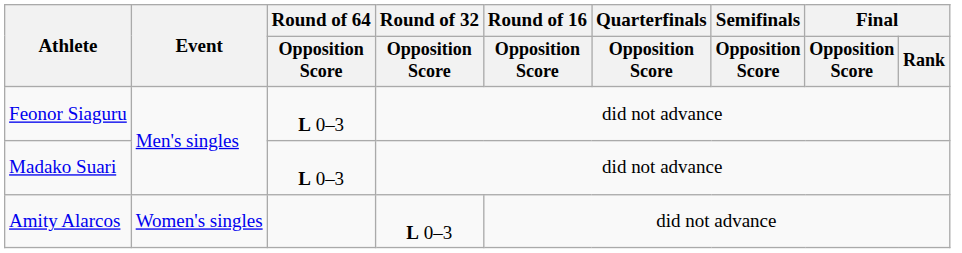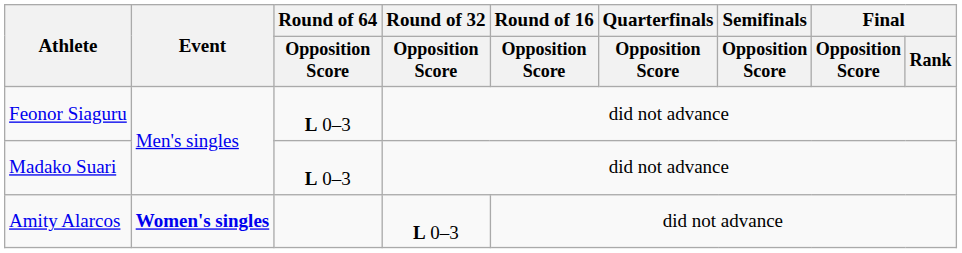(199, 221) normal -> (202, 221) bold
